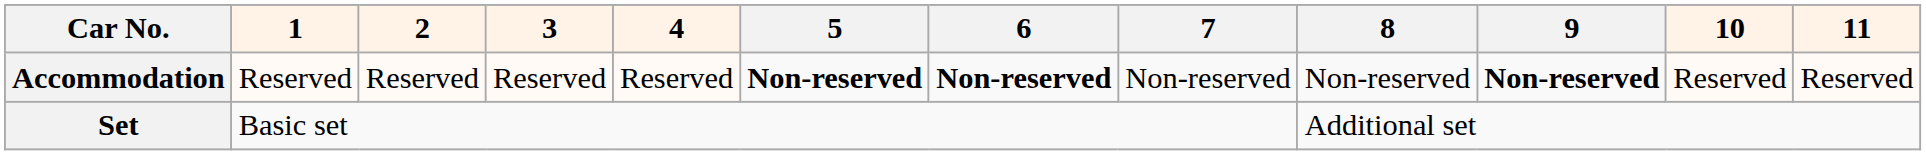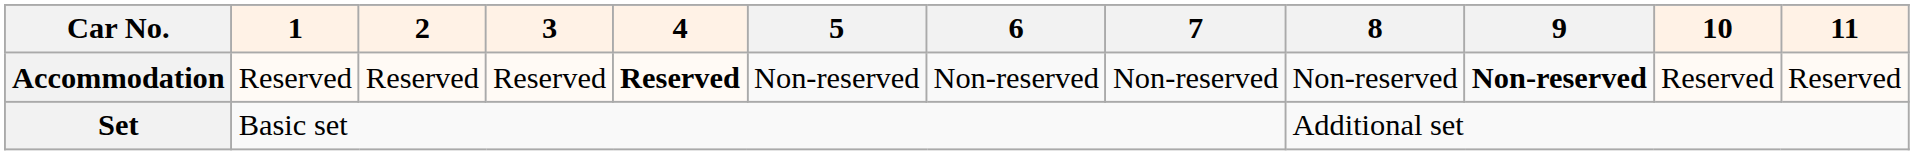(677, 76) normal -> (680, 76) bold
(835, 76) bold -> (837, 76) normal
(1024, 76) bold -> (1016, 76) normal
